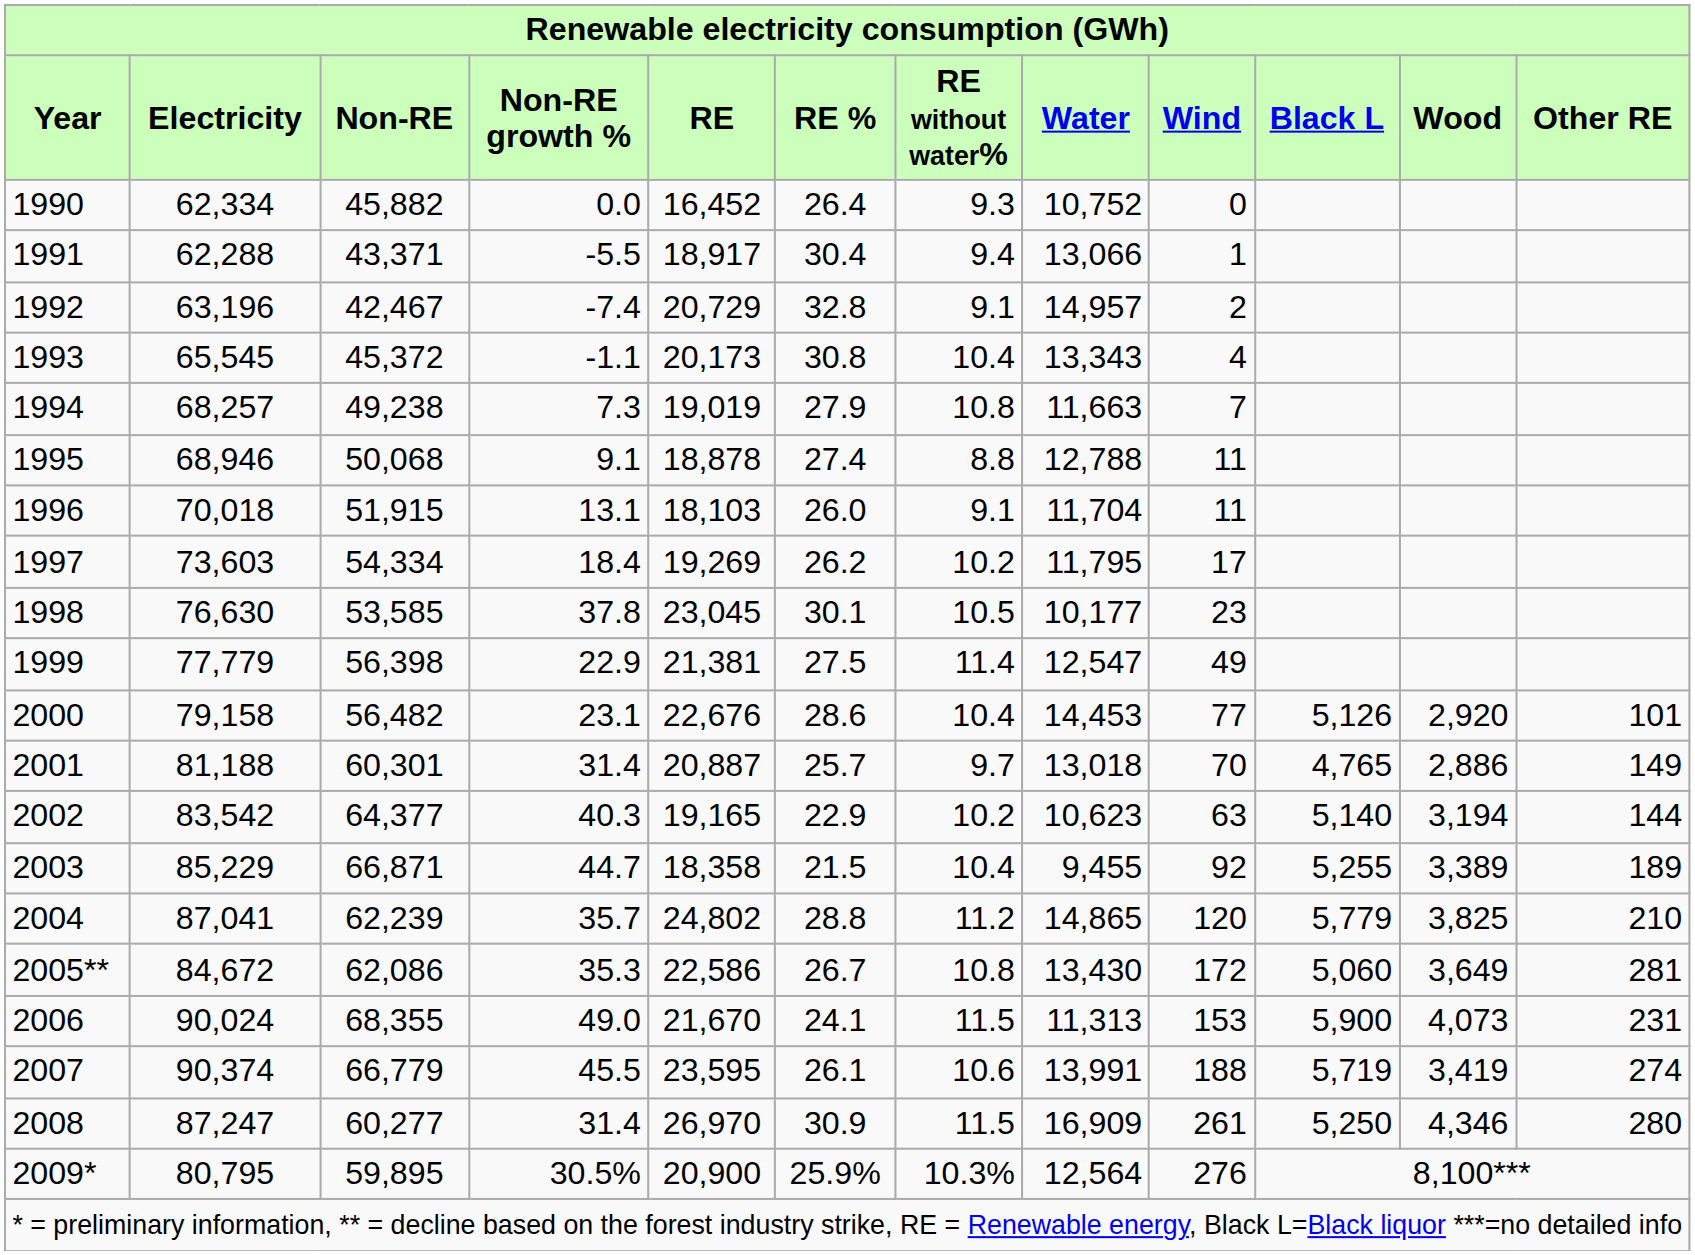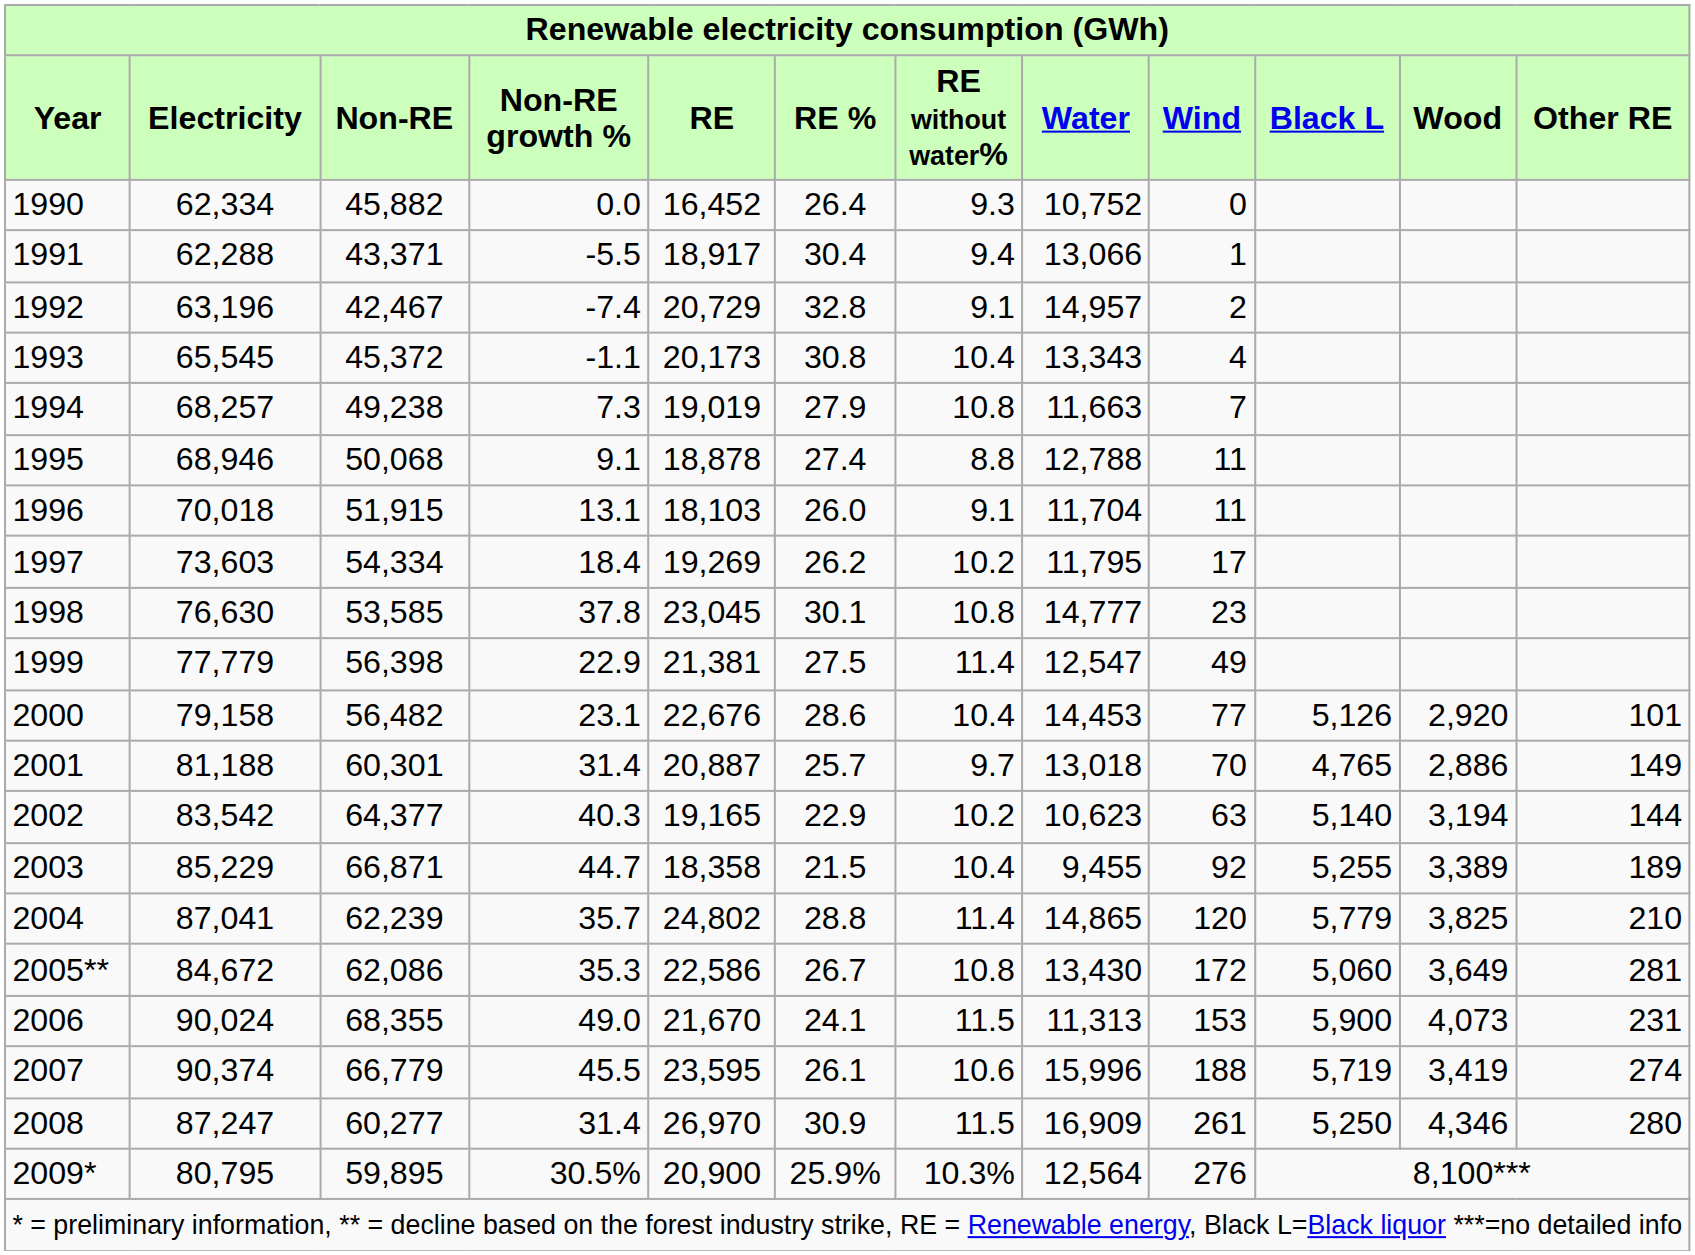(984, 612) 10.5 -> (984, 612) 10.8
(1093, 612) 10,177 -> (1093, 612) 14,777
(985, 918) 11.2 -> (985, 918) 11.4
(1093, 1071) 13,991 -> (1093, 1071) 15,996
